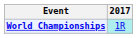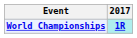(120, 26) normal -> (120, 26) bold
